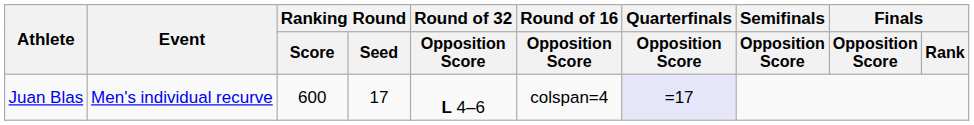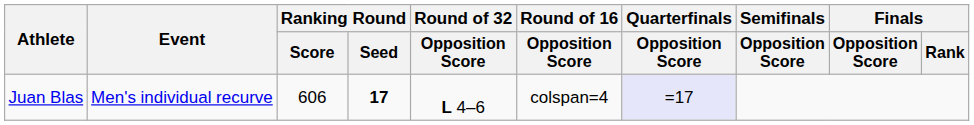(312, 98) 600 -> (312, 98) 606
(379, 98) normal -> (379, 98) bold
